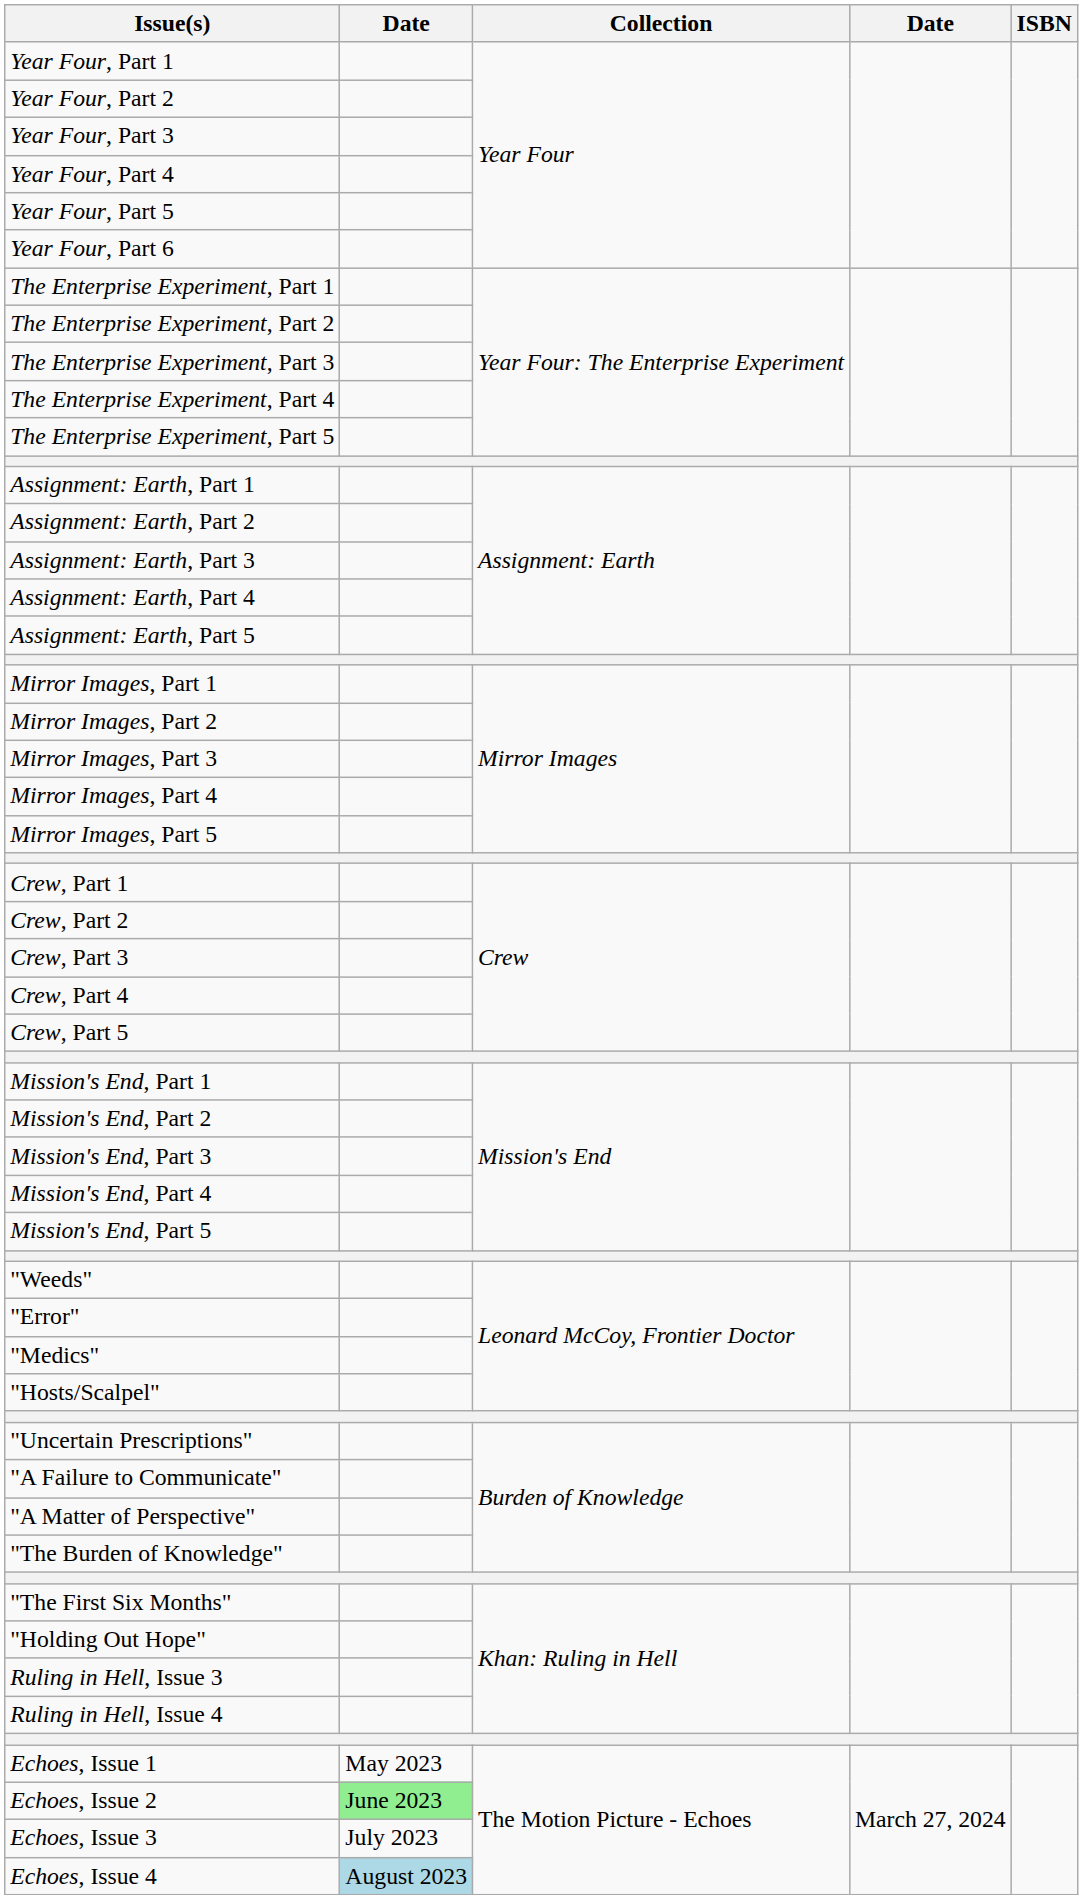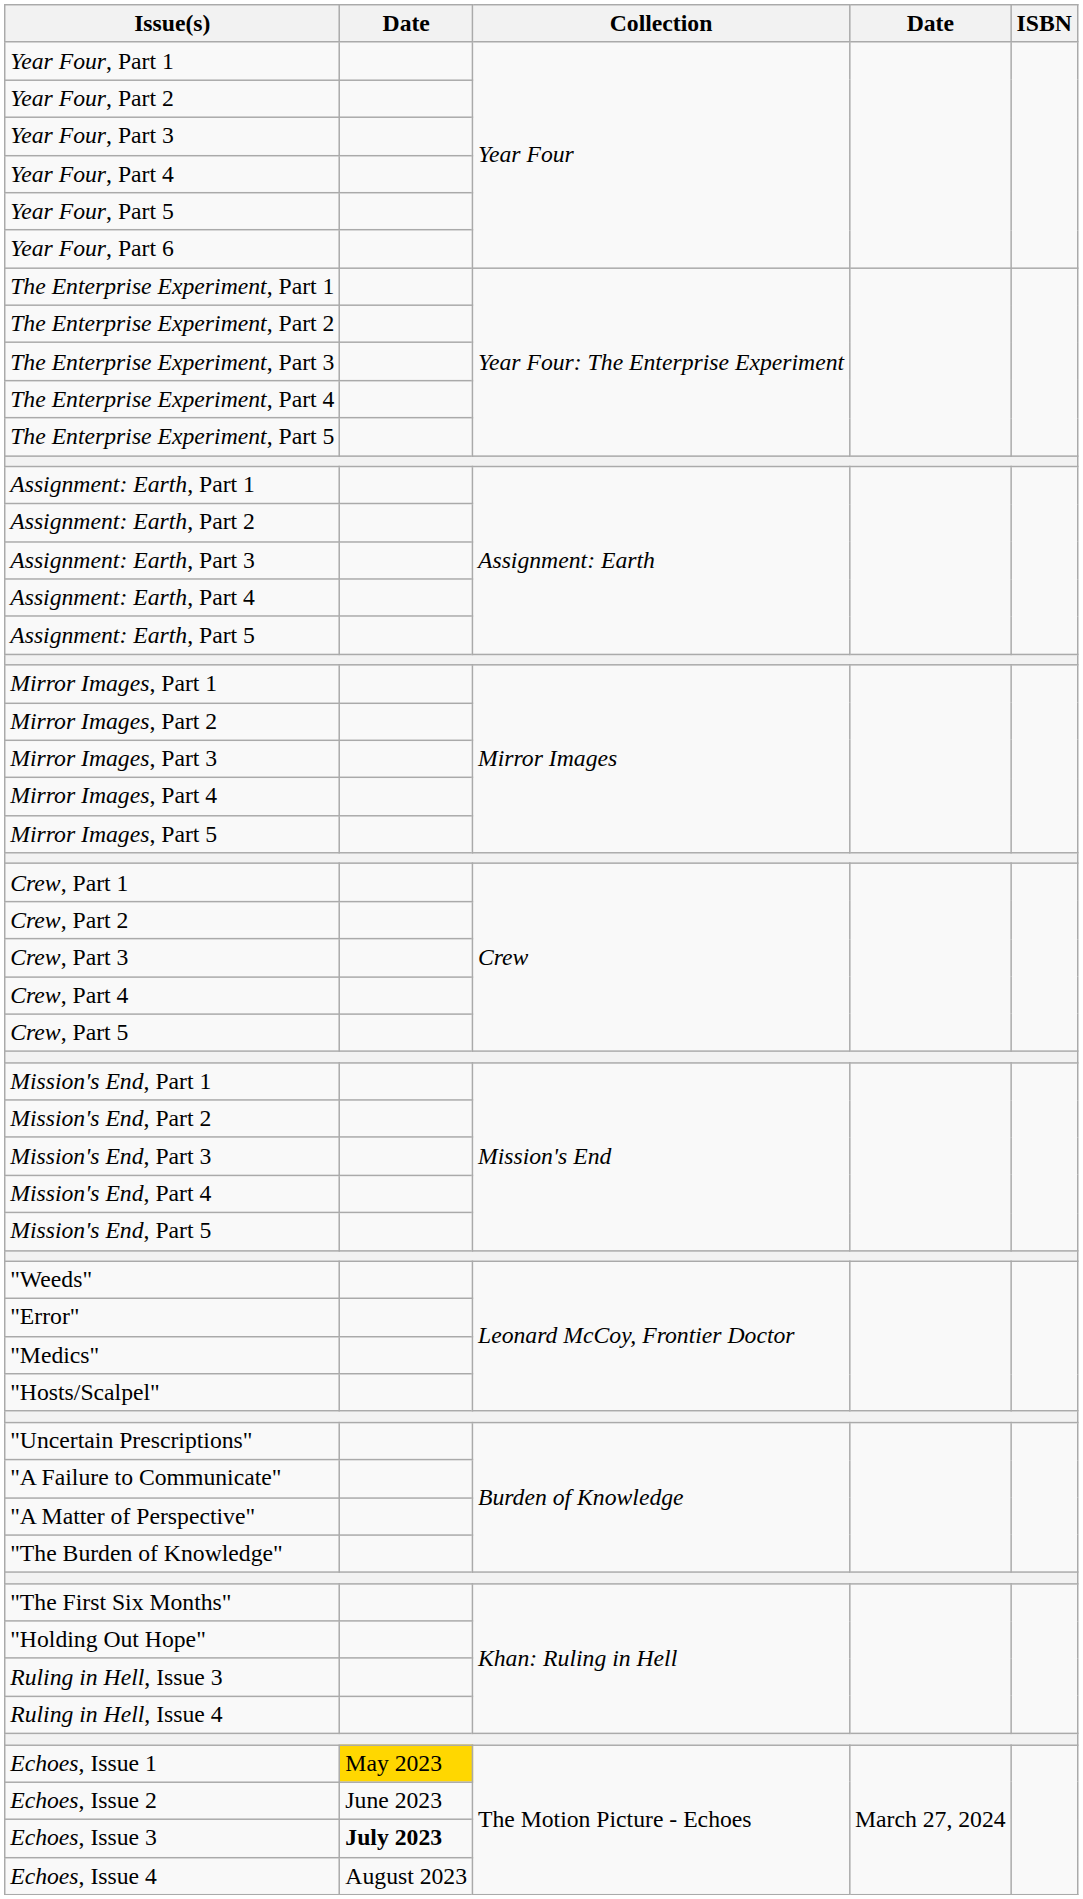(394, 1763) no background -> (394, 1763) gold background
(394, 1800) lightgreen background -> (394, 1800) no background
(392, 1838) normal -> (394, 1838) bold
(406, 1875) lightblue background -> (406, 1875) no background
